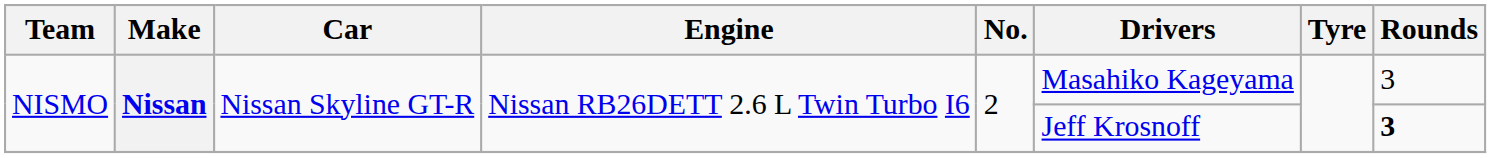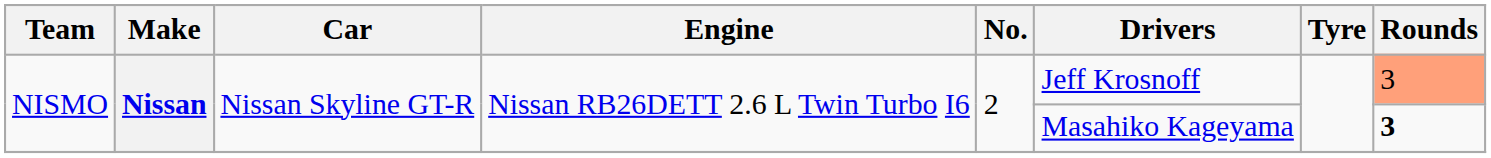(1168, 78) Masahiko Kageyama -> (1121, 78) Jeff Krosnoff
(1388, 78) no background -> (1388, 78) lightsalmon background
(1121, 127) Jeff Krosnoff -> (1168, 127) Masahiko Kageyama
